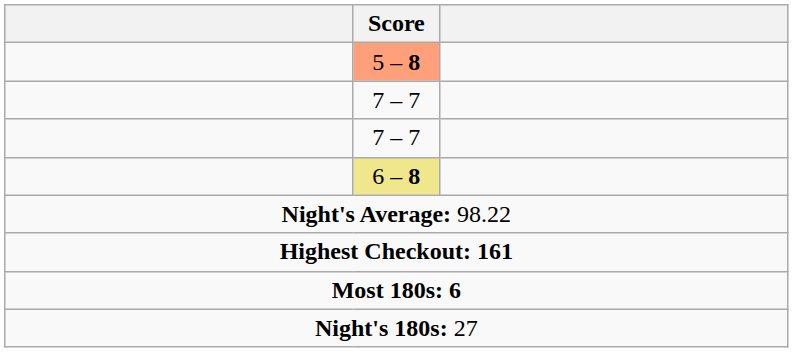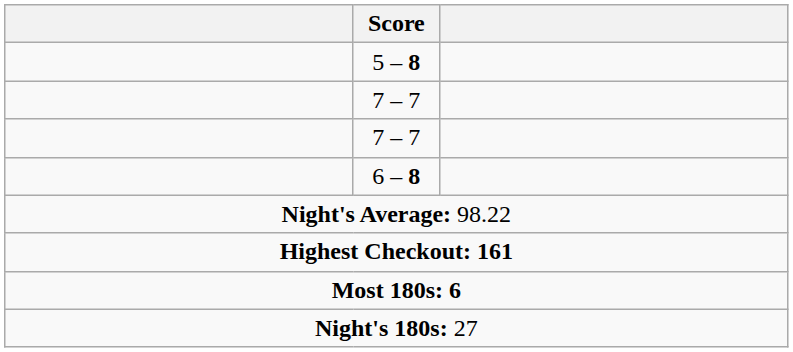(396, 61) lightsalmon background -> (396, 61) no background
(396, 175) khaki background -> (396, 175) no background
